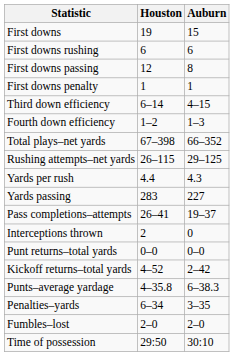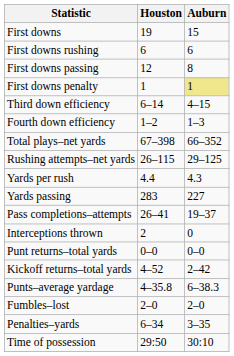(190, 86) no background -> (190, 86) khaki background
rows swapped: (38, 324) <-> (43, 305)
